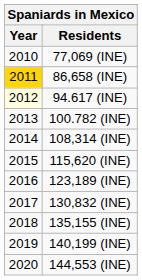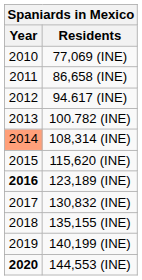(23, 77) gold background -> (23, 77) no background
(23, 98) lightyellow background -> (23, 98) no background
(23, 139) no background -> (23, 139) lightsalmon background
(23, 181) normal -> (23, 181) bold
(23, 264) normal -> (23, 264) bold
